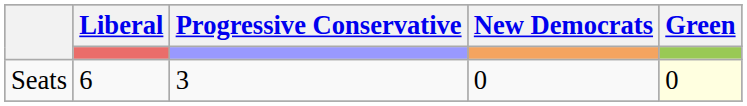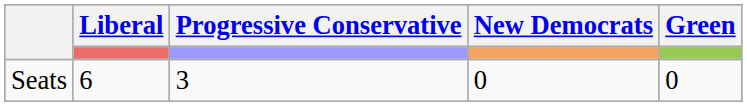(672, 79) lightyellow background -> (672, 79) no background
